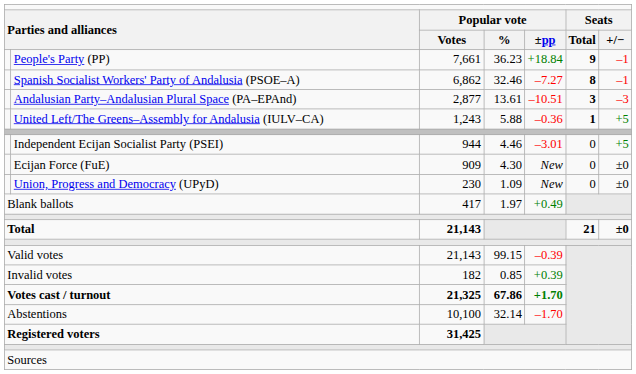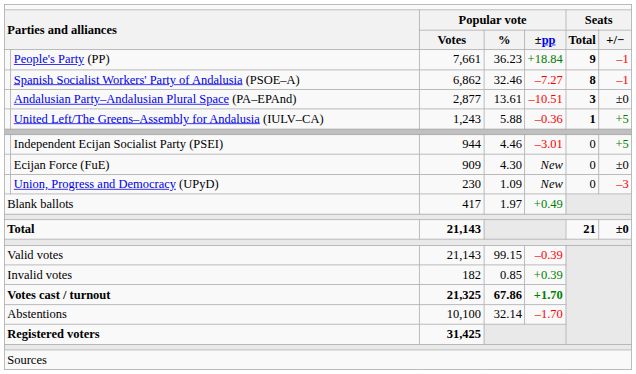(623, 99) –3 -> (622, 99) ±0
(622, 184) ±0 -> (623, 184) –3
